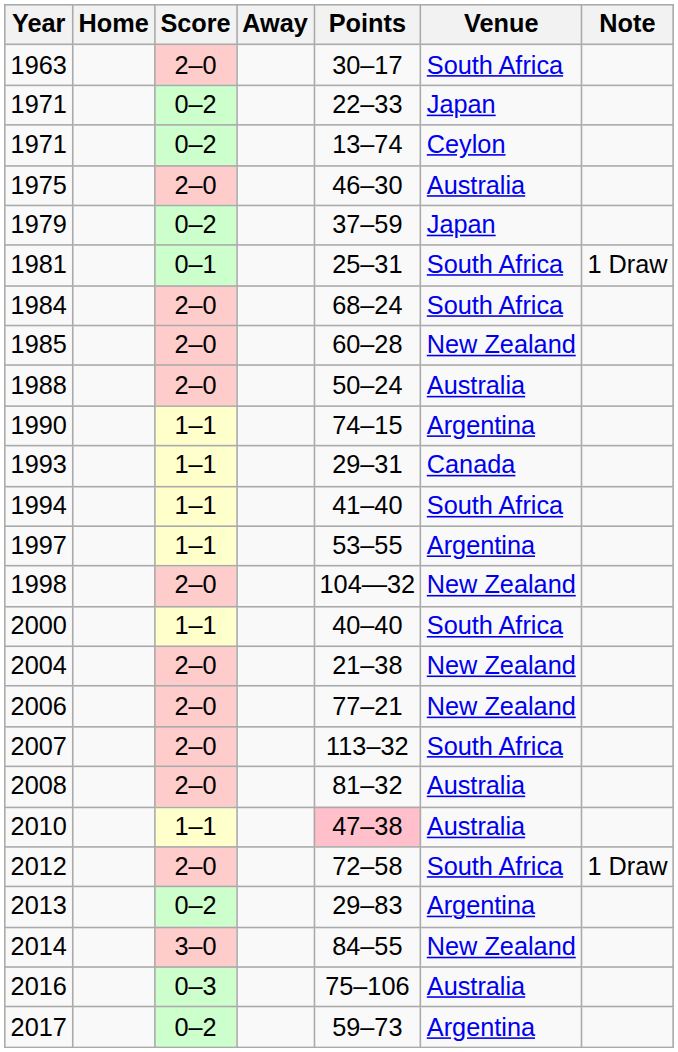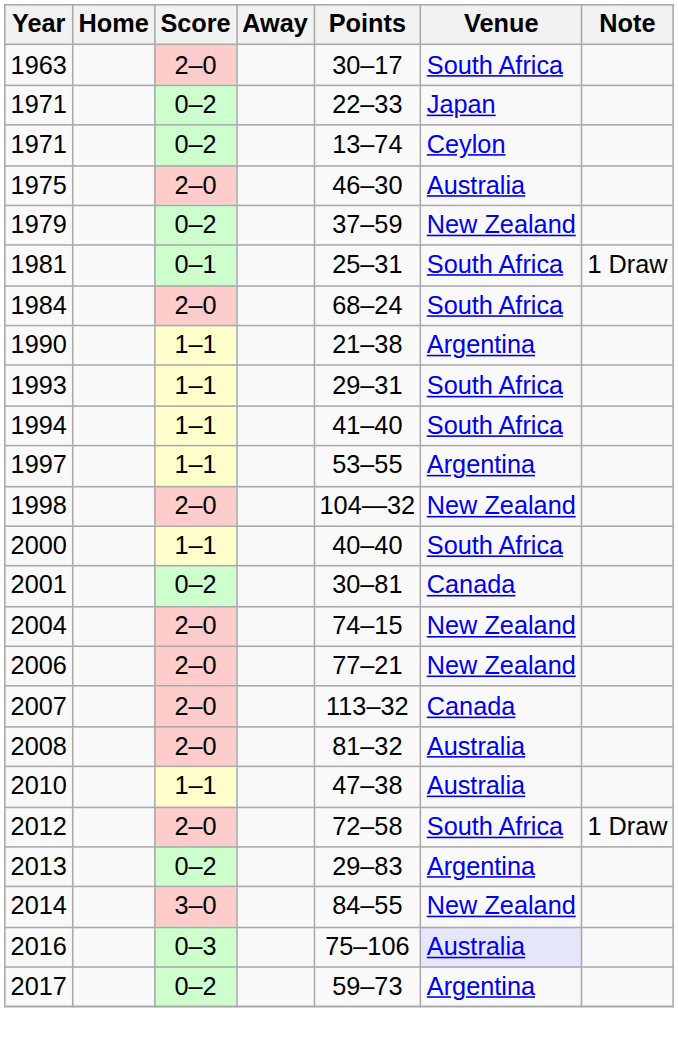(461, 225) Japan -> (501, 225) New Zealand
- row: (39, 345)
- row: (39, 385)
(367, 425) 74–15 -> (367, 345) 21–38
(471, 465) Canada -> (495, 385) South Africa
+ row: (39, 585)
(367, 666) 21–38 -> (367, 625) 74–15
(495, 746) South Africa -> (471, 706) Canada
(367, 826) pink background -> (367, 786) no background
(476, 986) no background -> (476, 946) lavender background
